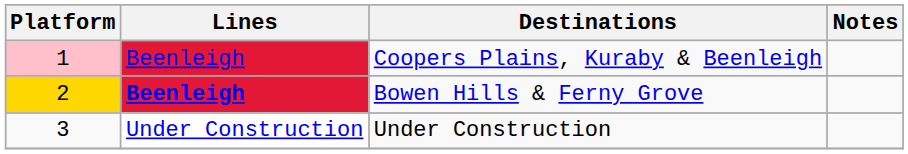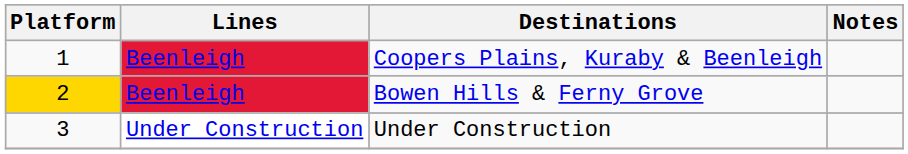(63, 59) pink background -> (63, 59) no background
(185, 94) bold -> (185, 94) normal
